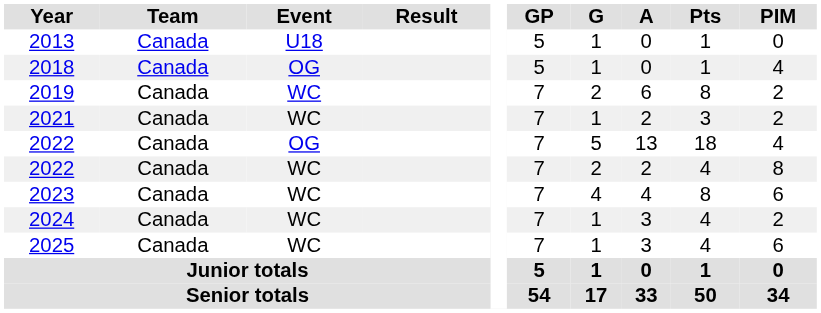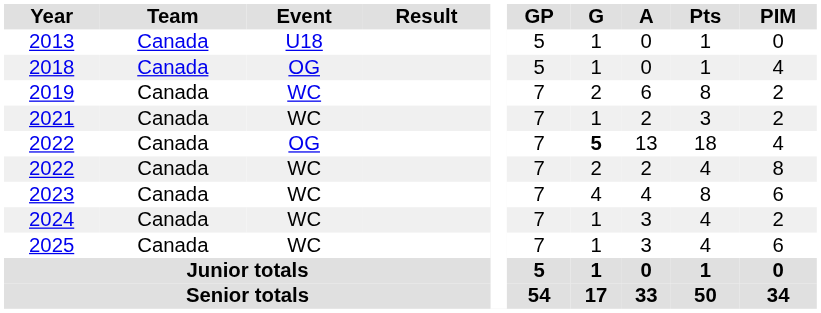(596, 143) normal -> (596, 143) bold
